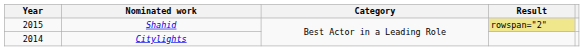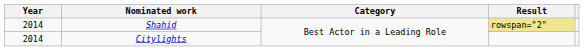(33, 25) 2015 -> (33, 25) 2014
